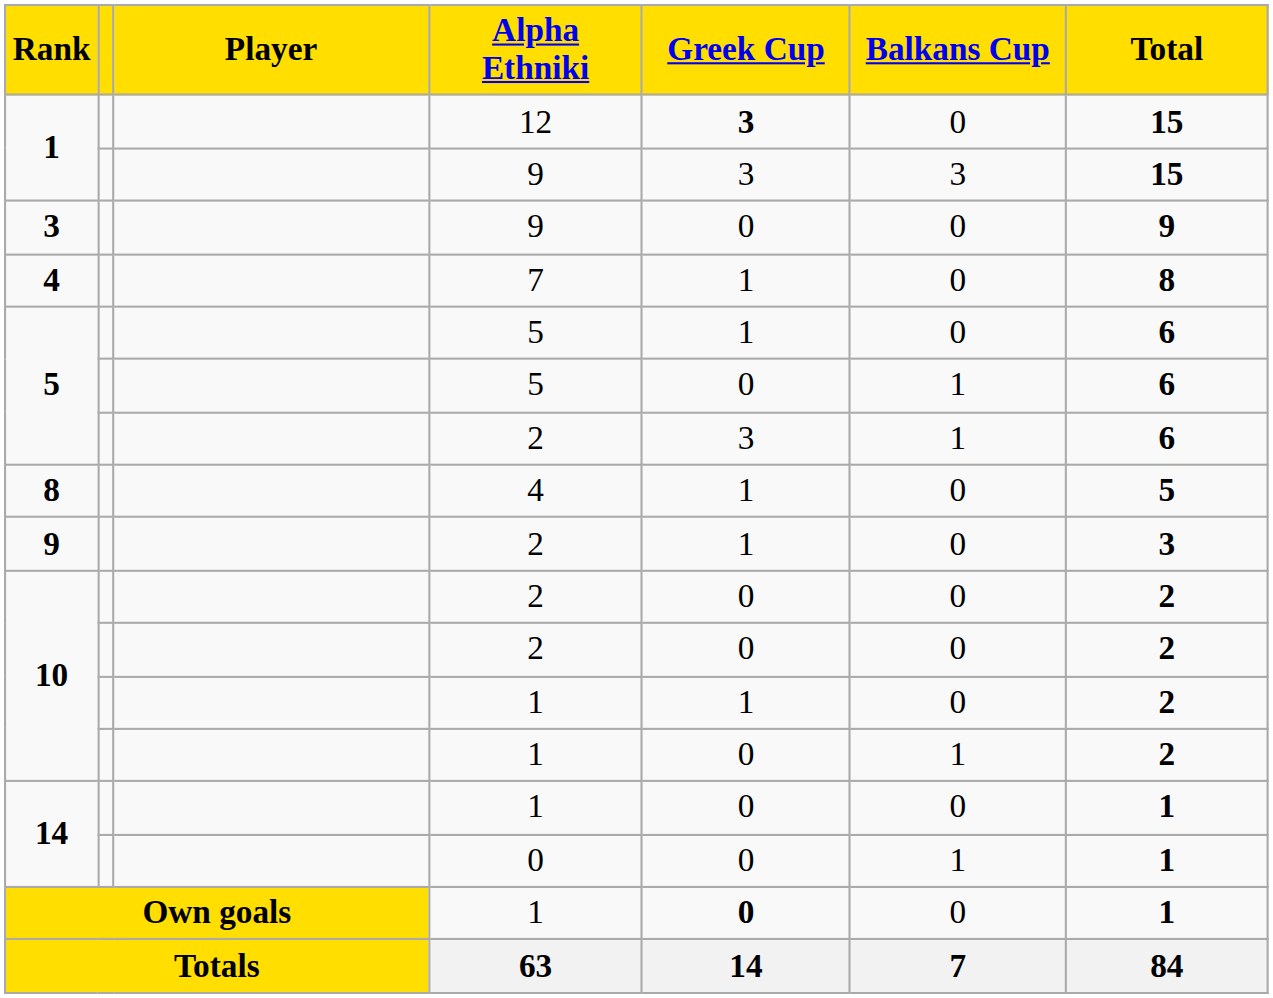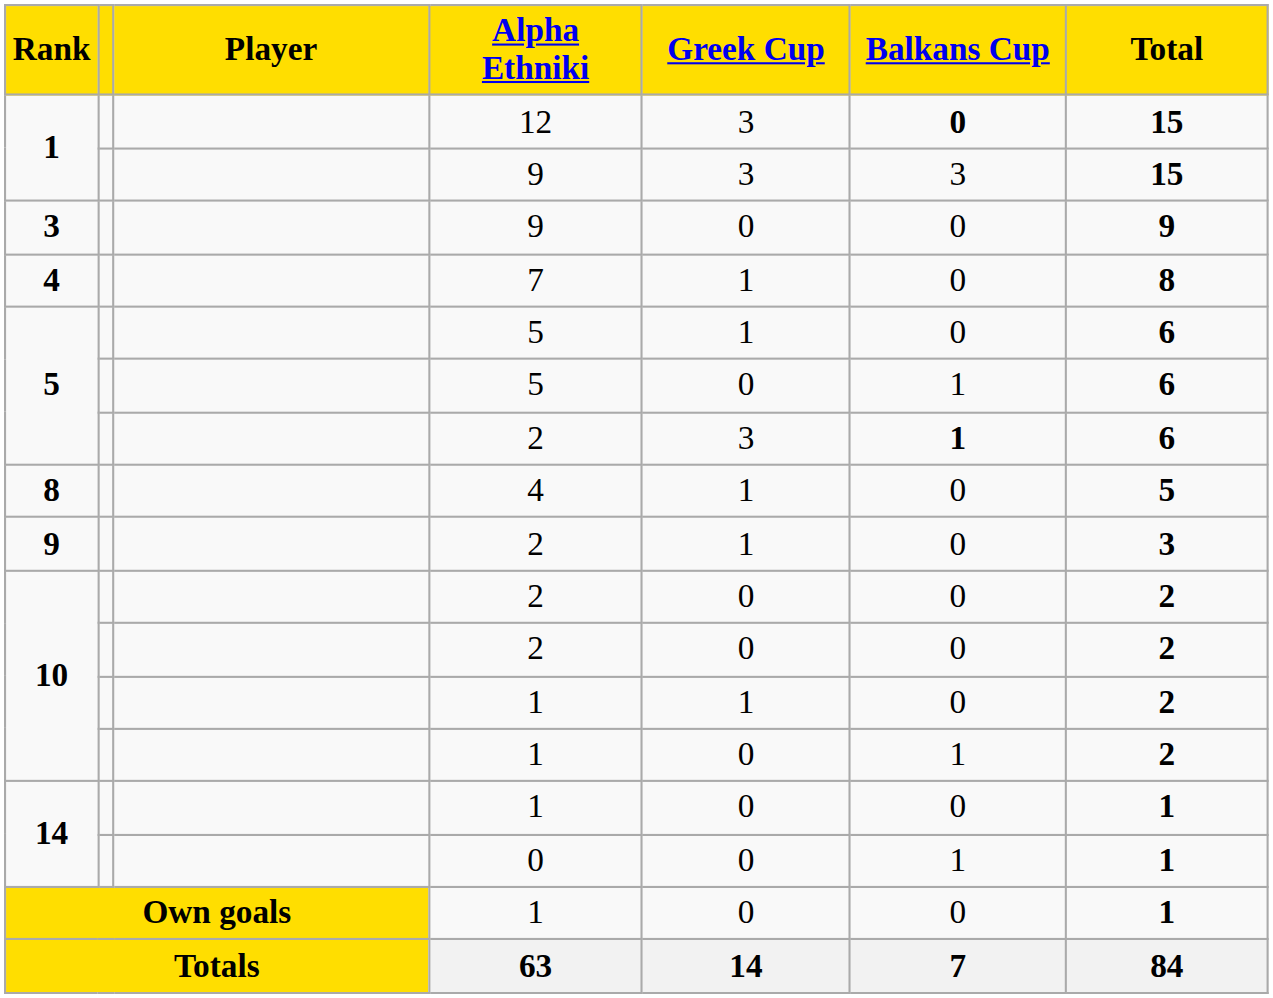(746, 121) bold -> (746, 121) normal
(958, 121) normal -> (958, 121) bold
(958, 437) normal -> (958, 437) bold
(746, 912) bold -> (746, 912) normal
